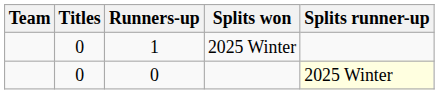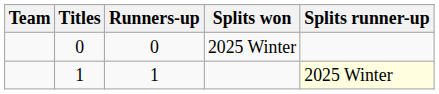(154, 46) 1 -> (154, 46) 0
(80, 74) 0 -> (80, 74) 1
(154, 74) 0 -> (154, 74) 1
